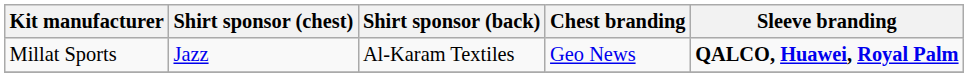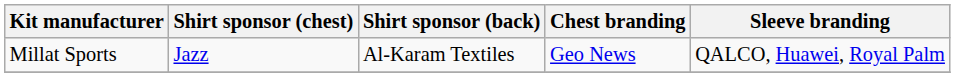(827, 54) bold -> (820, 54) normal
